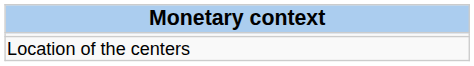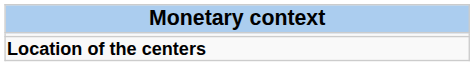(99, 49) normal -> (107, 49) bold
